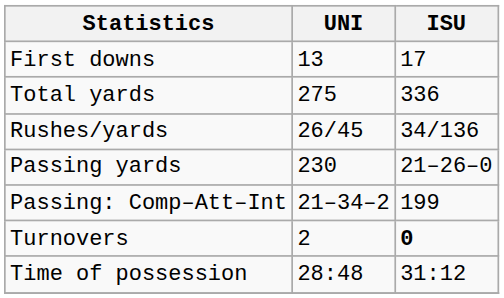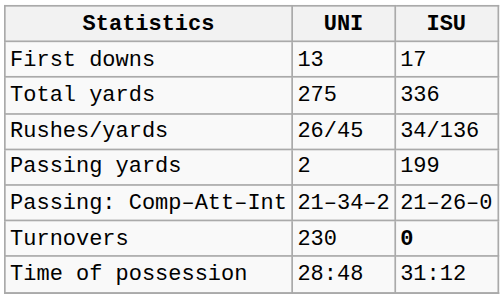(317, 167) 230 -> (304, 167) 2
(446, 167) 21–26–0 -> (420, 167) 199
(420, 203) 199 -> (446, 203) 21–26–0
(304, 239) 2 -> (317, 239) 230
